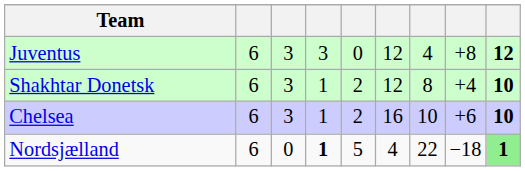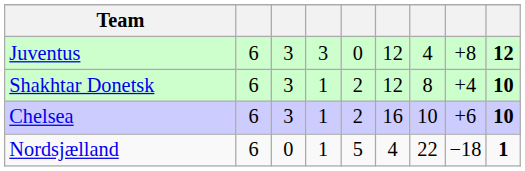(323, 149) bold -> (323, 149) normal
(503, 149) lightgreen background -> (503, 149) no background
